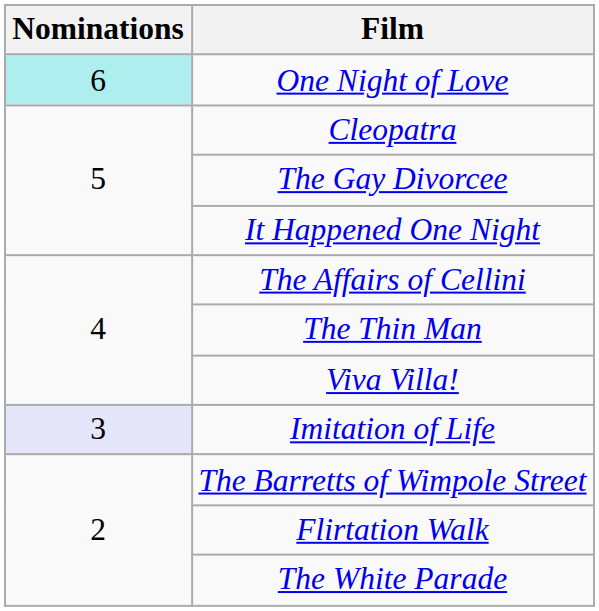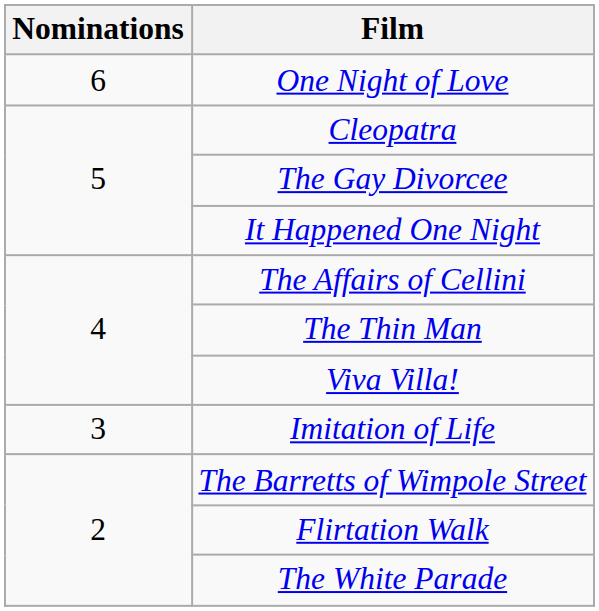(98, 79) paleturquoise background -> (98, 79) no background
(98, 429) lavender background -> (98, 429) no background
